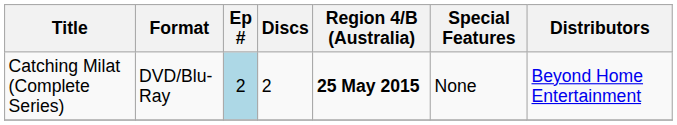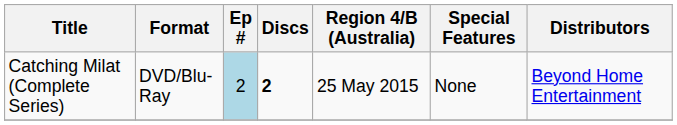(267, 85) normal -> (267, 85) bold
(368, 85) bold -> (368, 85) normal
